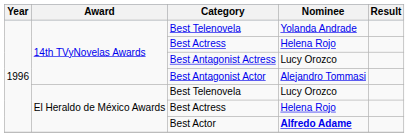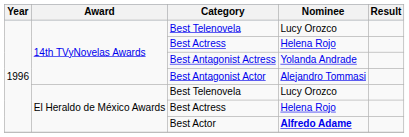(319, 28) Yolanda Andrade -> (309, 28) Lucy Orozco
(309, 60) Lucy Orozco -> (319, 60) Yolanda Andrade
